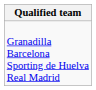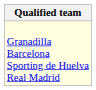(48, 59) no background -> (48, 59) lightyellow background
